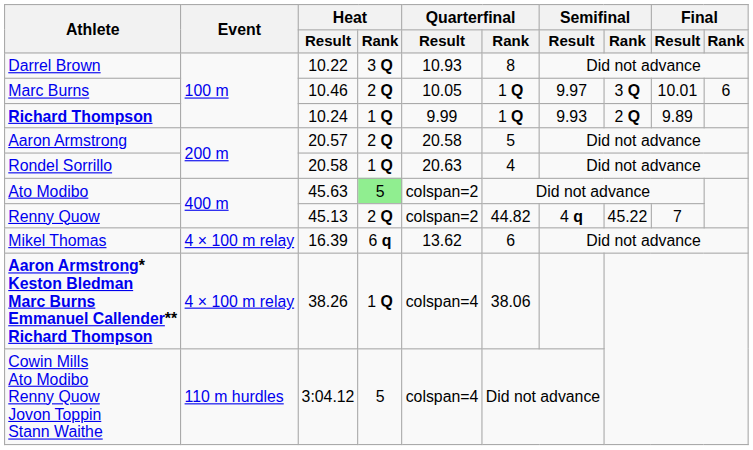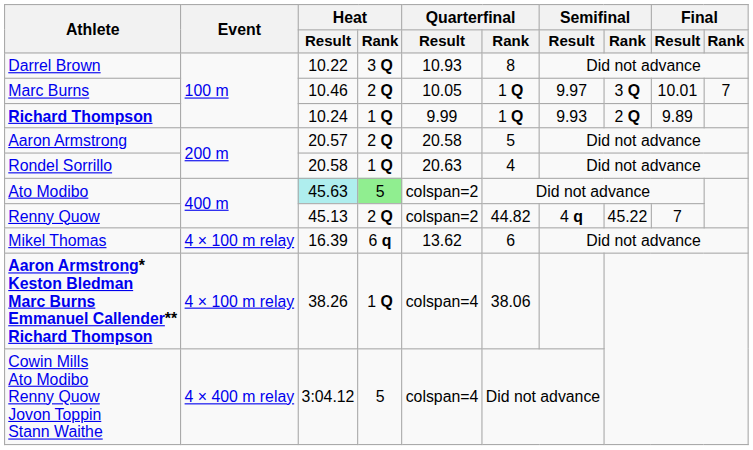(726, 91) 6 -> (726, 91) 7
(328, 191) no background -> (328, 191) paleturquoise background
(234, 397) 110 m hurdles -> (239, 397) 4 × 400 m relay
